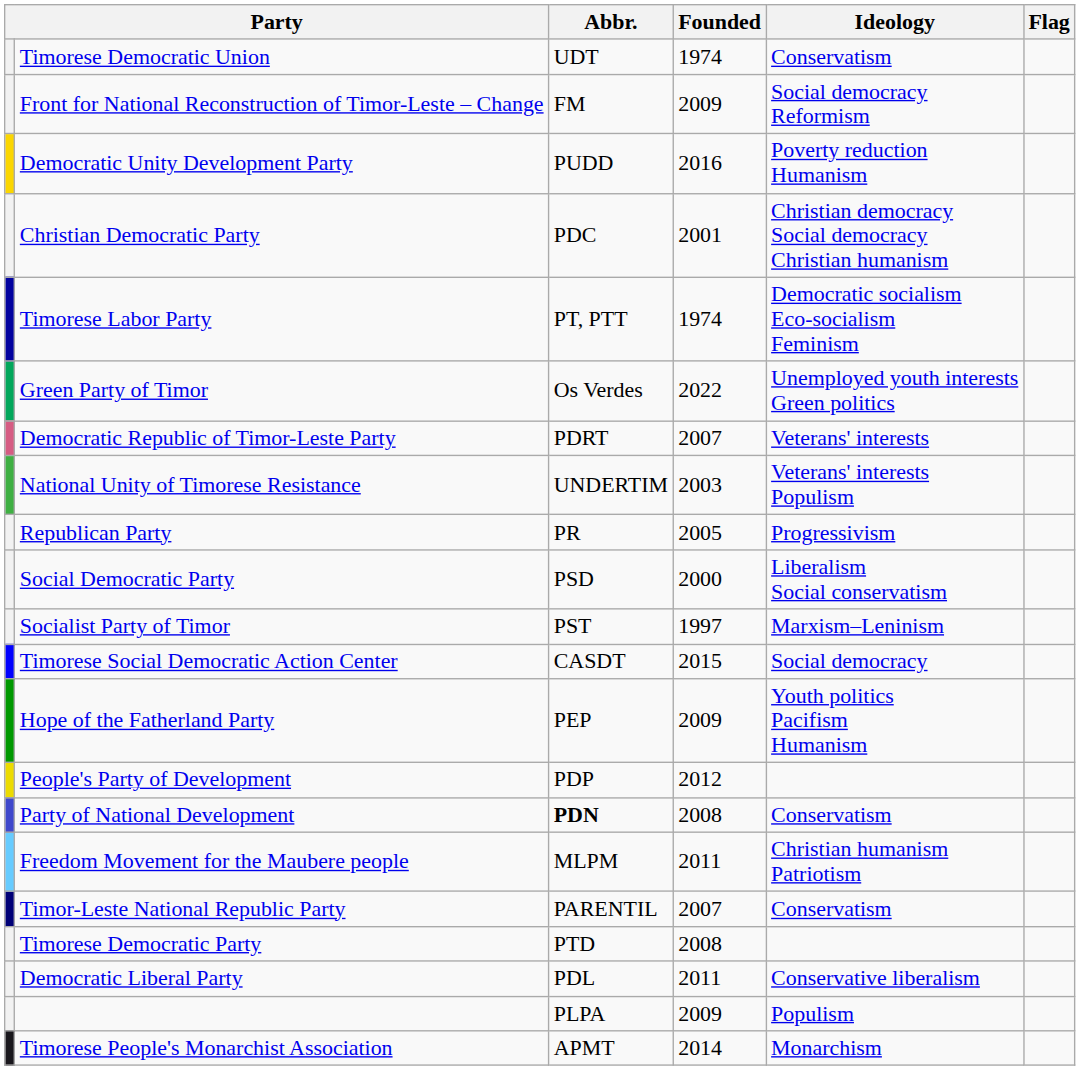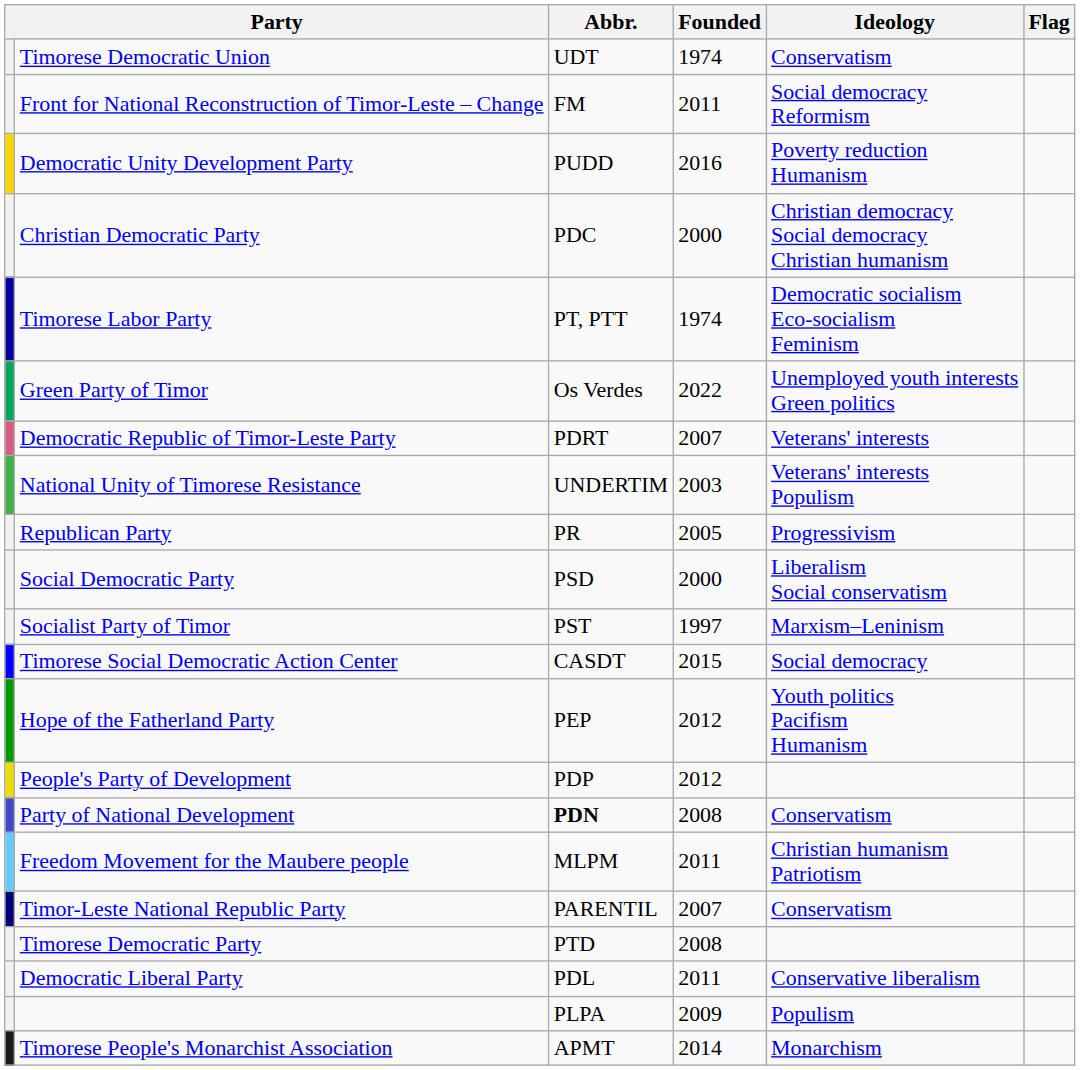(700, 103) 2009 -> (700, 103) 2011
(700, 234) 2001 -> (700, 234) 2000
(700, 720) 2009 -> (700, 720) 2012
